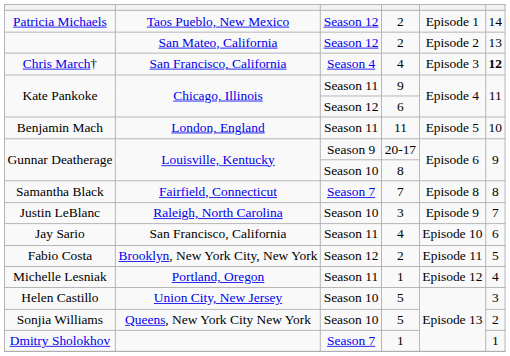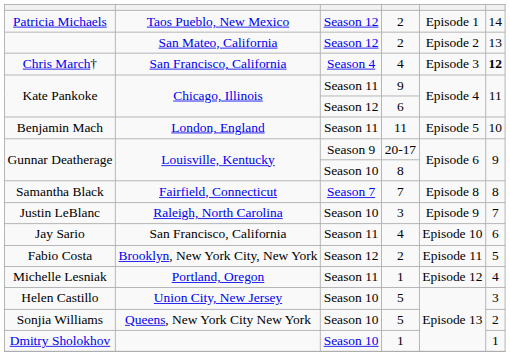(351, 341) Season 7 -> (351, 341) Season 10
